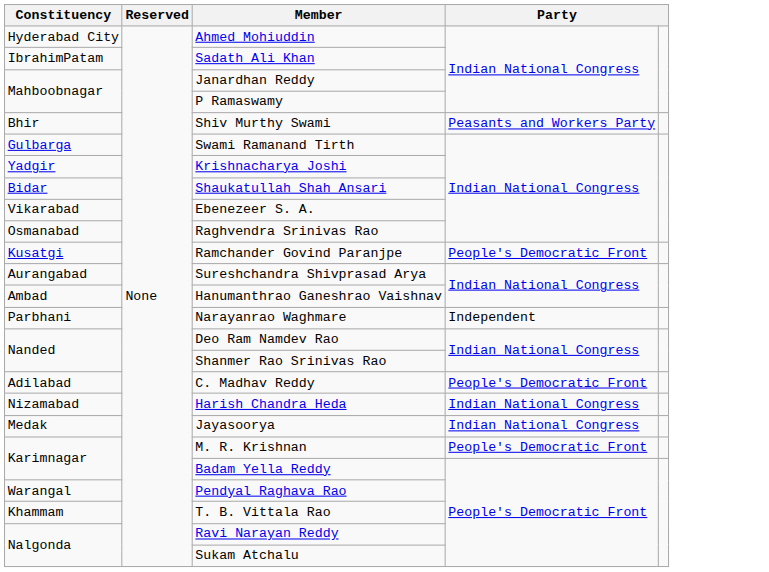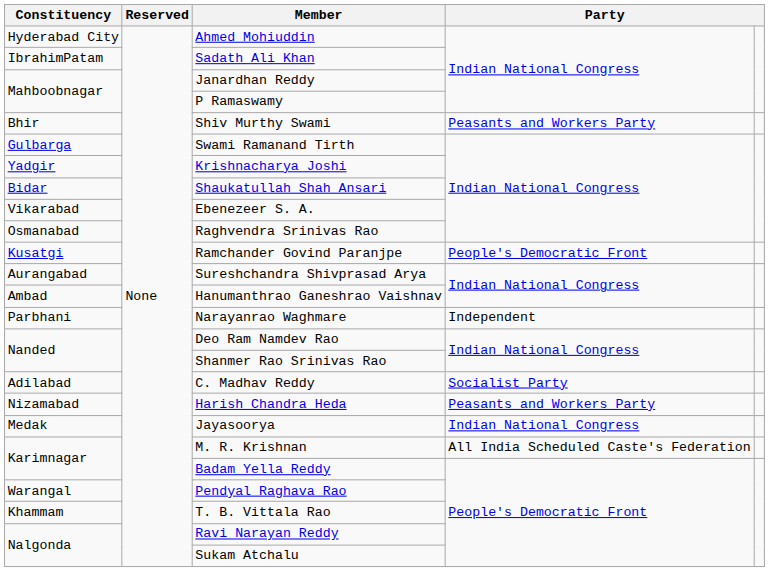(548, 383) People's Democratic Front -> (508, 383) Socialist Party
(544, 404) Indian National Congress -> (552, 404) Peasants and Workers Party
(548, 448) People's Democratic Front -> (600, 448) All India Scheduled Caste's Federation
